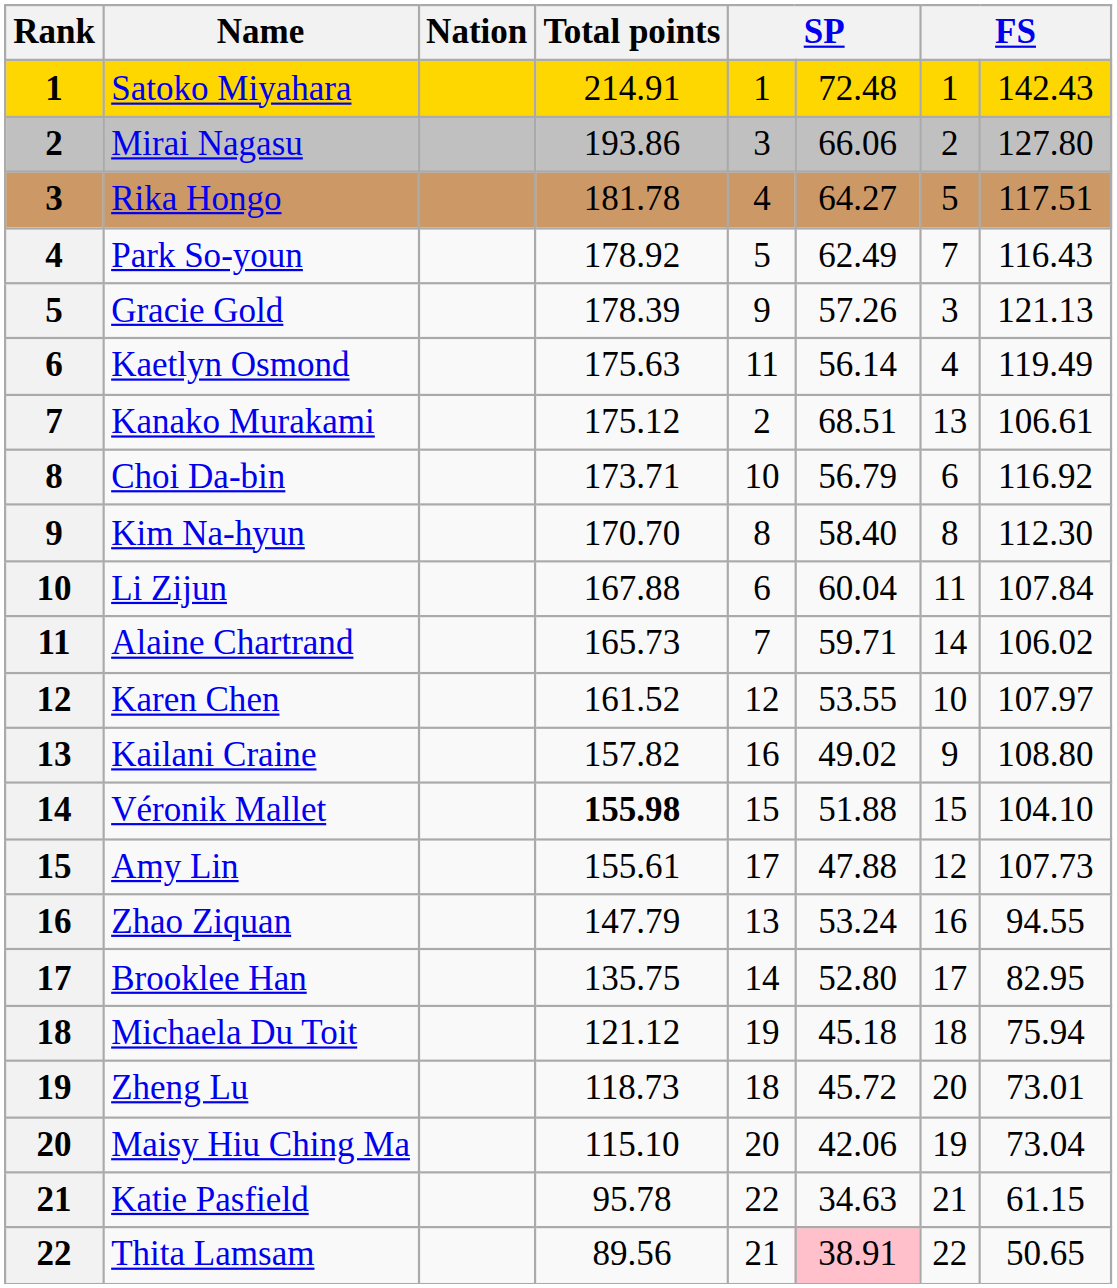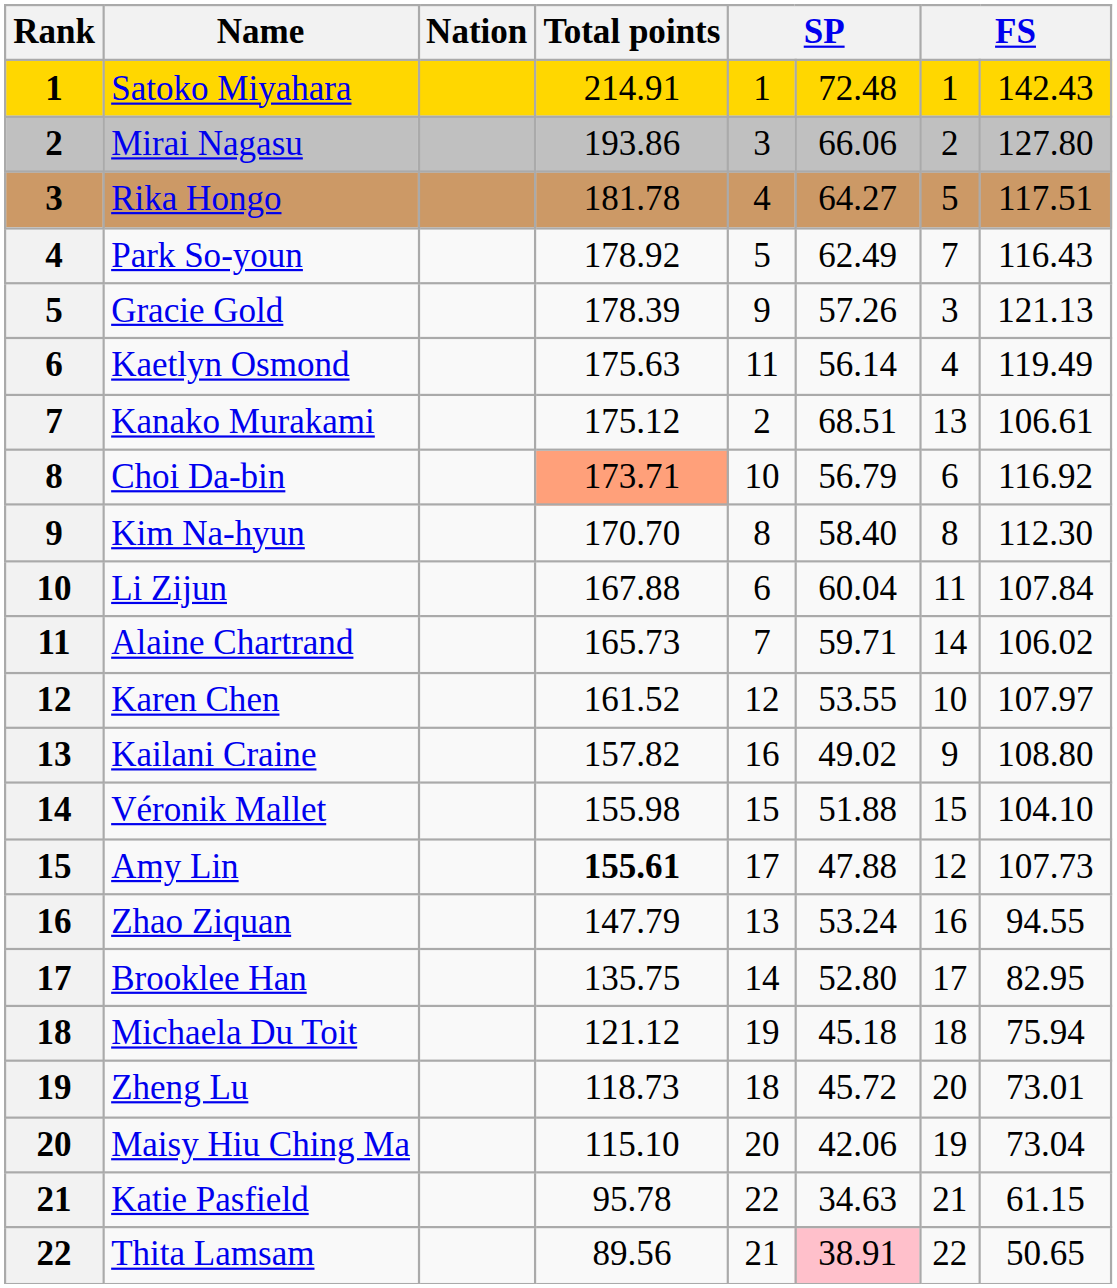(632, 476) no background -> (632, 476) lightsalmon background
(632, 810) bold -> (632, 810) normal
(632, 865) normal -> (632, 865) bold
